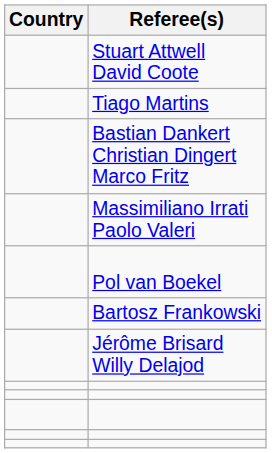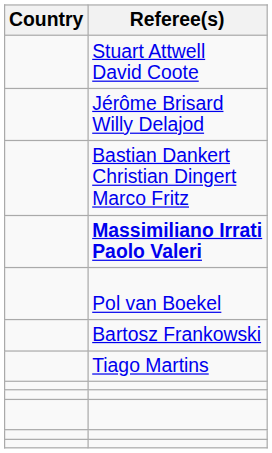(150, 103) Tiago Martins -> (158, 114) Jérôme Brisard Willy Delajod
(170, 219) normal -> (177, 241) bold
(158, 354) Jérôme Brisard Willy Delajod -> (150, 365) Tiago Martins
